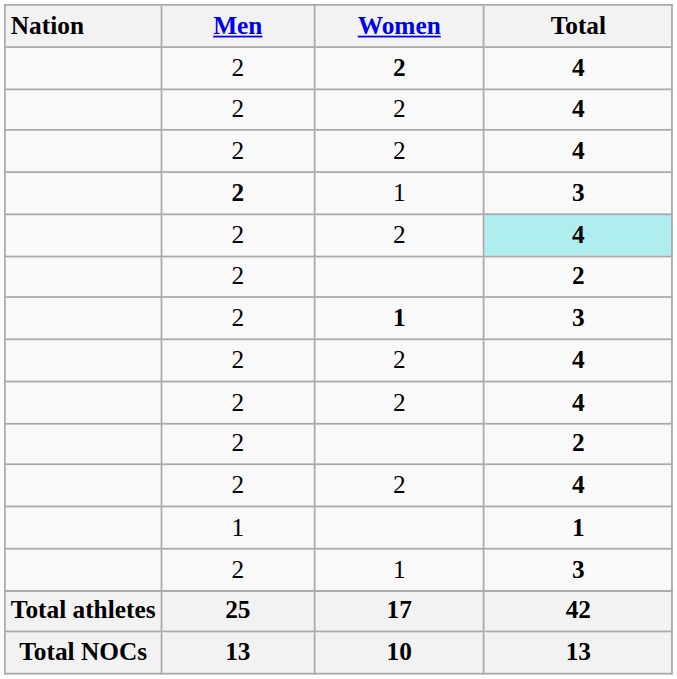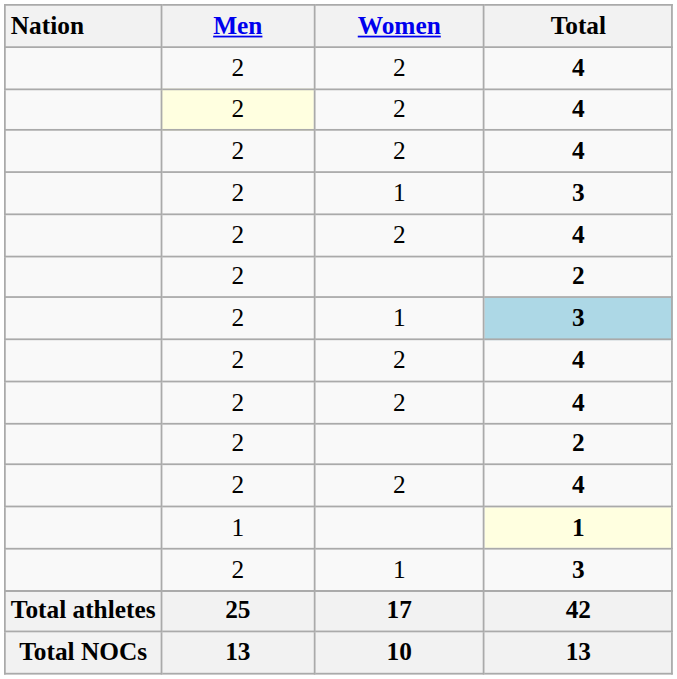(399, 67) bold -> (399, 67) normal
(238, 109) no background -> (238, 109) lightyellow background
(238, 192) bold -> (238, 192) normal
(578, 234) paleturquoise background -> (578, 234) no background
(399, 318) bold -> (399, 318) normal
(578, 318) no background -> (578, 318) lightblue background
(578, 527) no background -> (578, 527) lightyellow background
